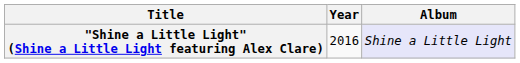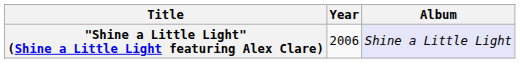(344, 41) 2016 -> (344, 41) 2006
